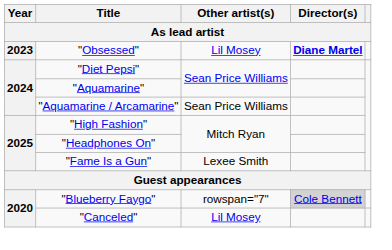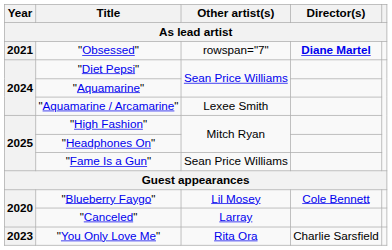(20, 50) 2023 -> (20, 50) 2021
(236, 50) Lil Mosey -> (236, 50) rowspan="7"
(236, 106) Sean Price Williams -> (236, 106) Lexee Smith
(236, 161) Lexee Smith -> (236, 161) Sean Price Williams
(236, 198) rowspan="7" -> (236, 198) Lil Mosey
(328, 198) lightgrey background -> (336, 198) no background
(236, 217) Lil Mosey -> (236, 217) Larray
+ row: (108, 236)
